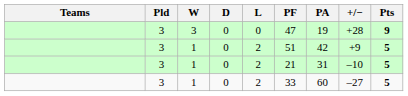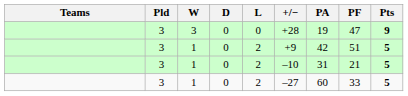columns swapped: (290, 13) <-> (355, 13)
